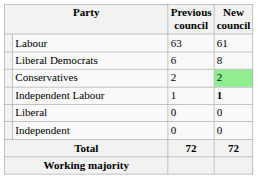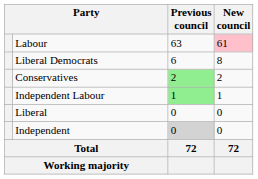(222, 43) no background -> (222, 43) pink background
(173, 78) no background -> (173, 78) lightgreen background
(219, 78) lightgreen background -> (219, 78) no background
(173, 95) no background -> (173, 95) lightgreen background
(219, 95) bold -> (219, 95) normal
(173, 130) no background -> (173, 130) lightgrey background
